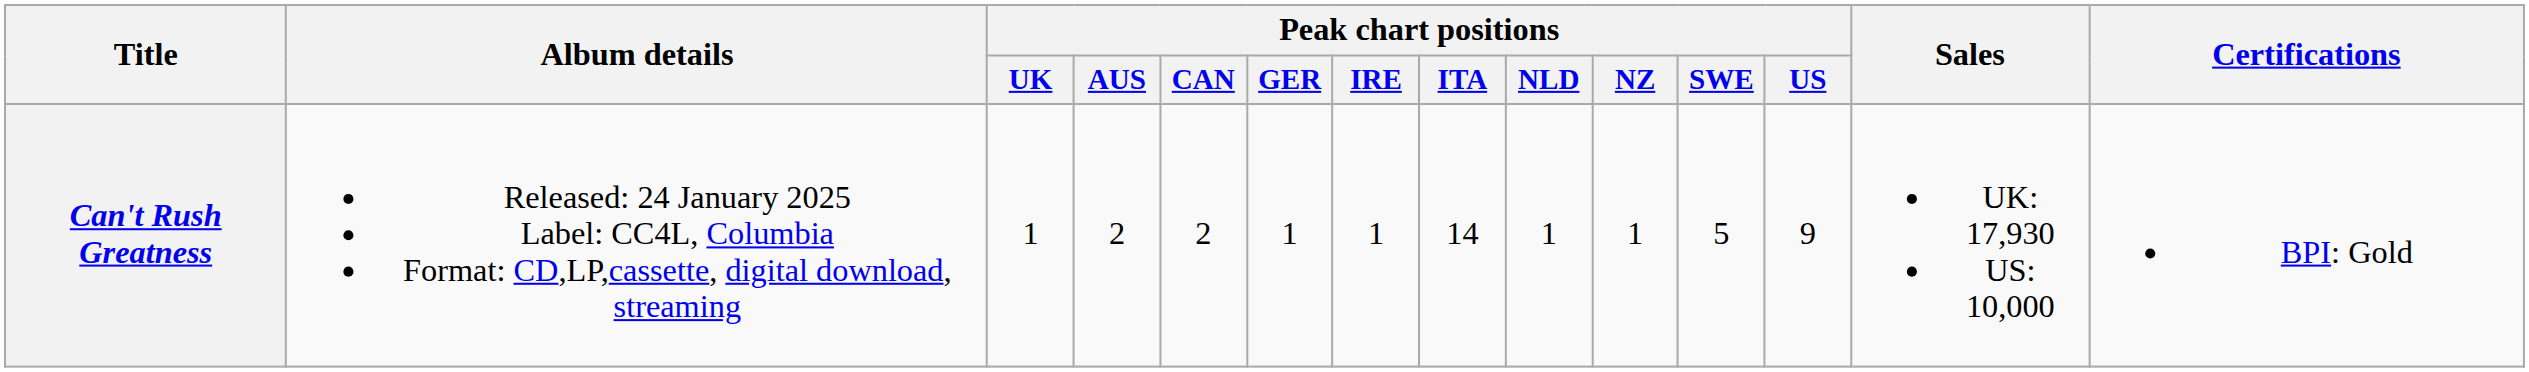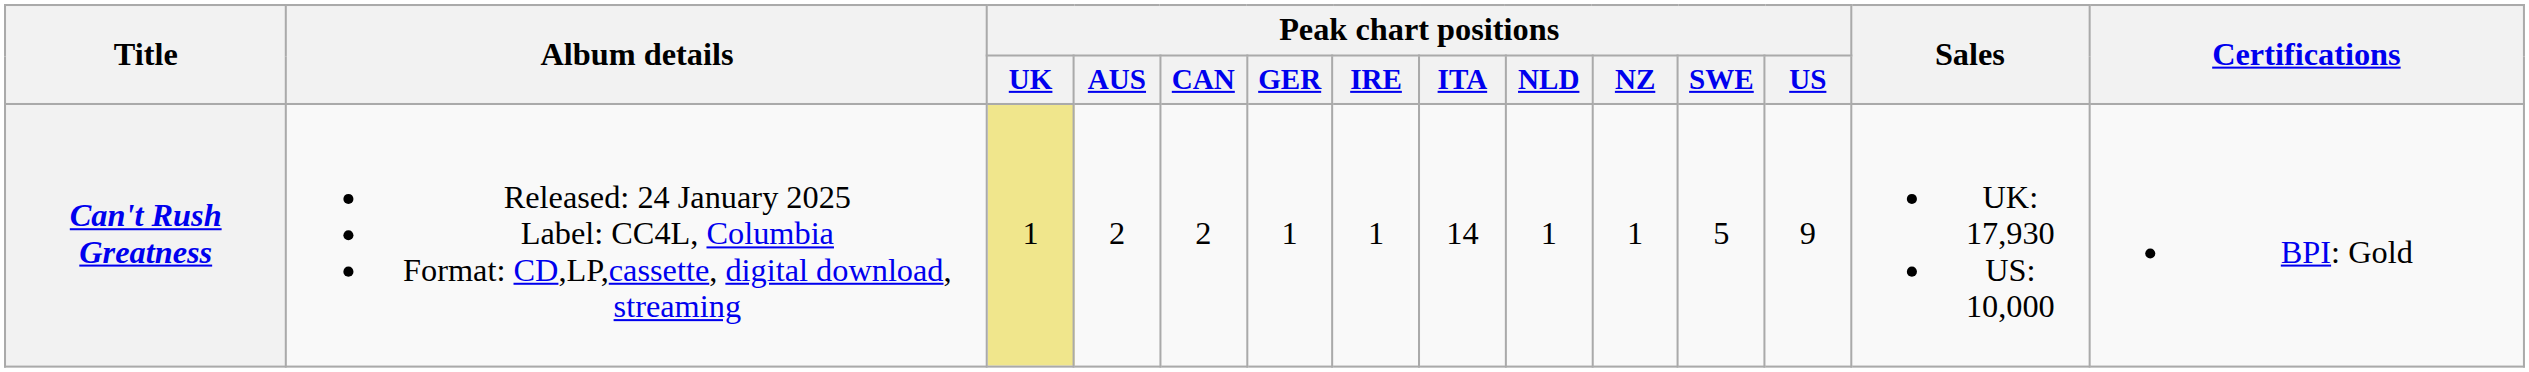(1031, 234) no background -> (1031, 234) khaki background
